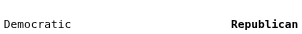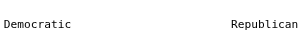(265, 24) bold -> (265, 24) normal
